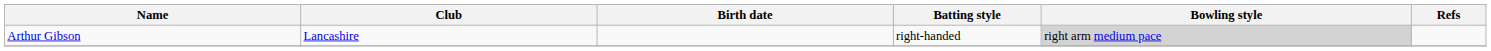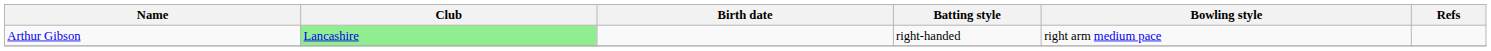(331, 35) no background -> (331, 35) lightgreen background
(1103, 35) lightgrey background -> (1103, 35) no background
